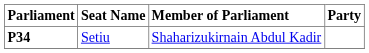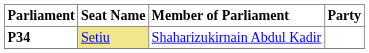(95, 37) no background -> (95, 37) khaki background
